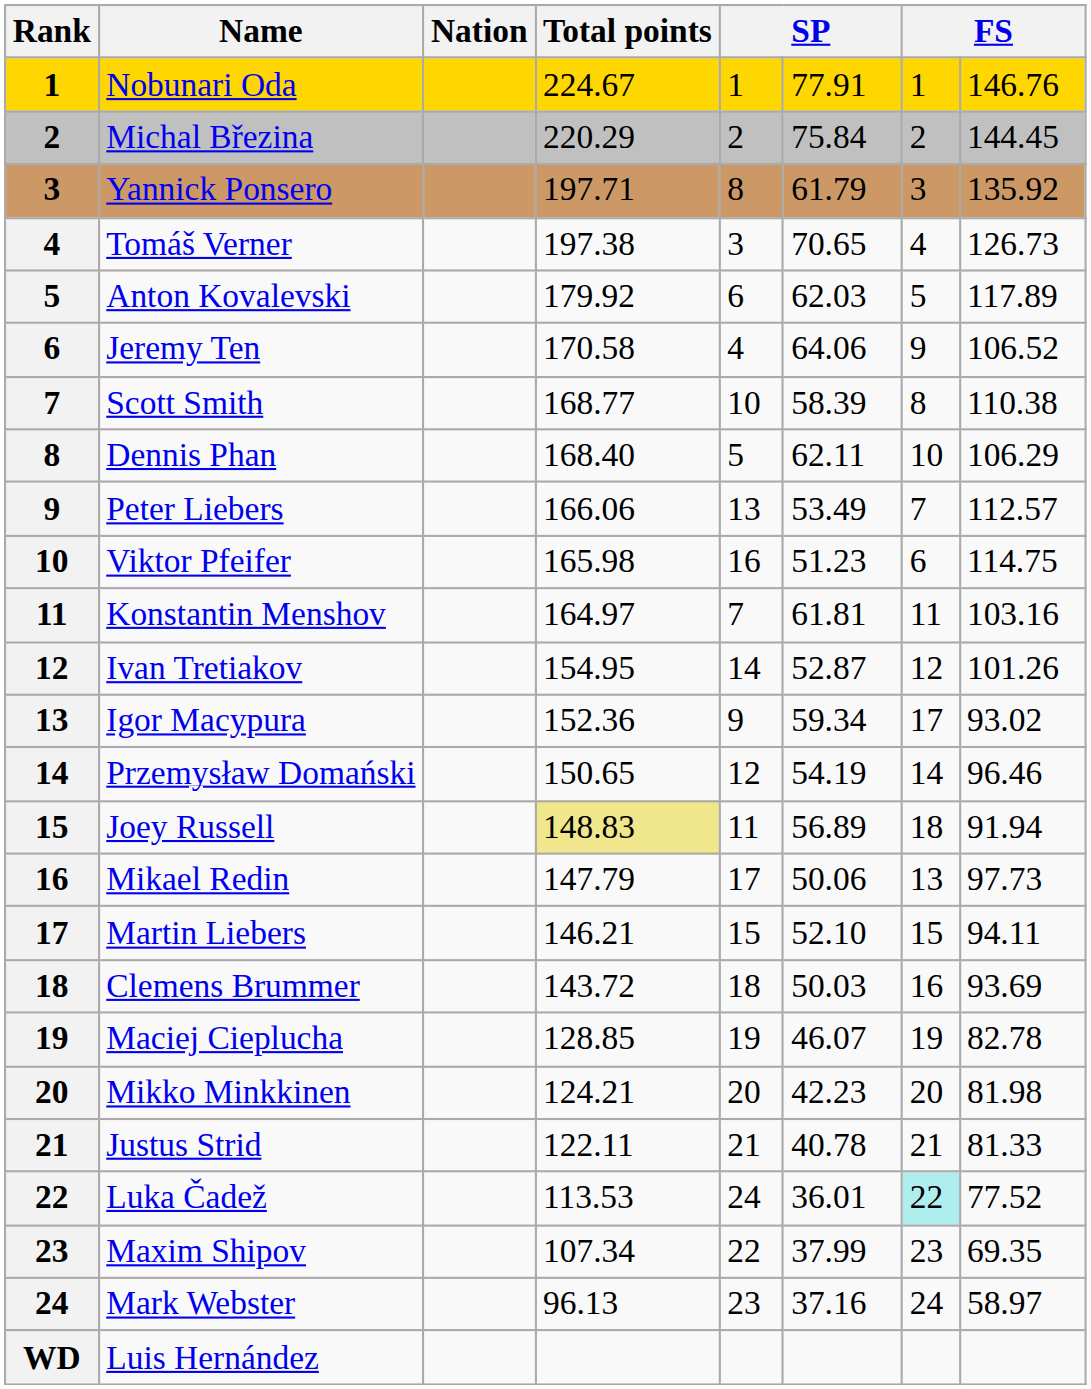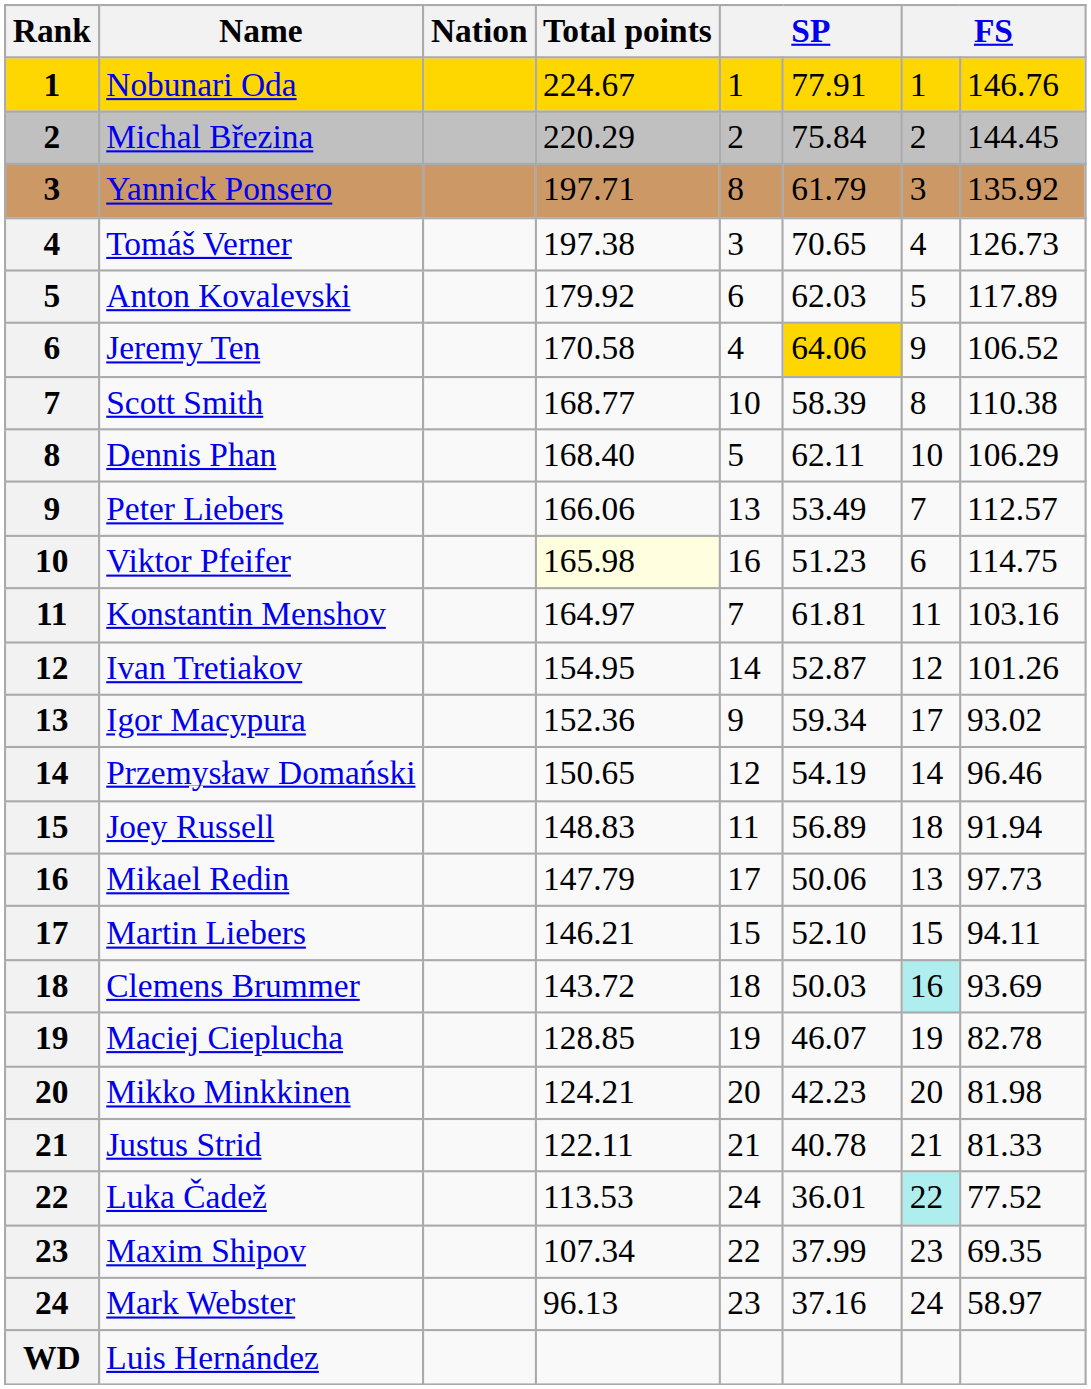(829, 349) no background -> (829, 349) gold background
(589, 561) no background -> (589, 561) lightyellow background
(589, 826) khaki background -> (589, 826) no background
(927, 985) no background -> (927, 985) paleturquoise background
